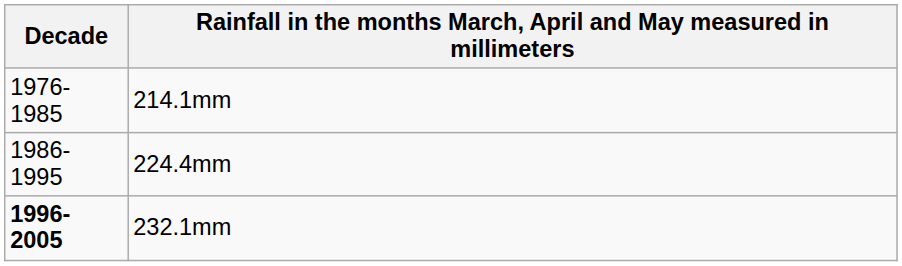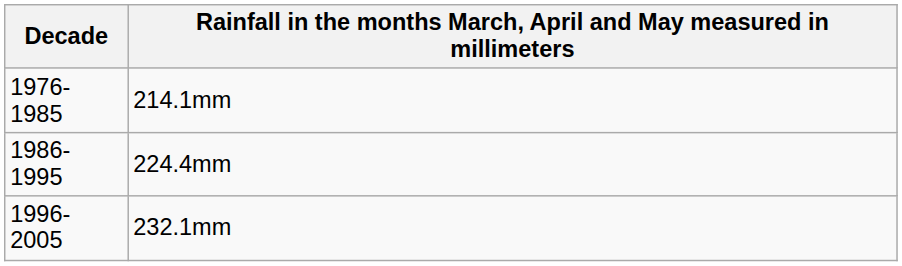(40, 227) bold -> (40, 227) normal
